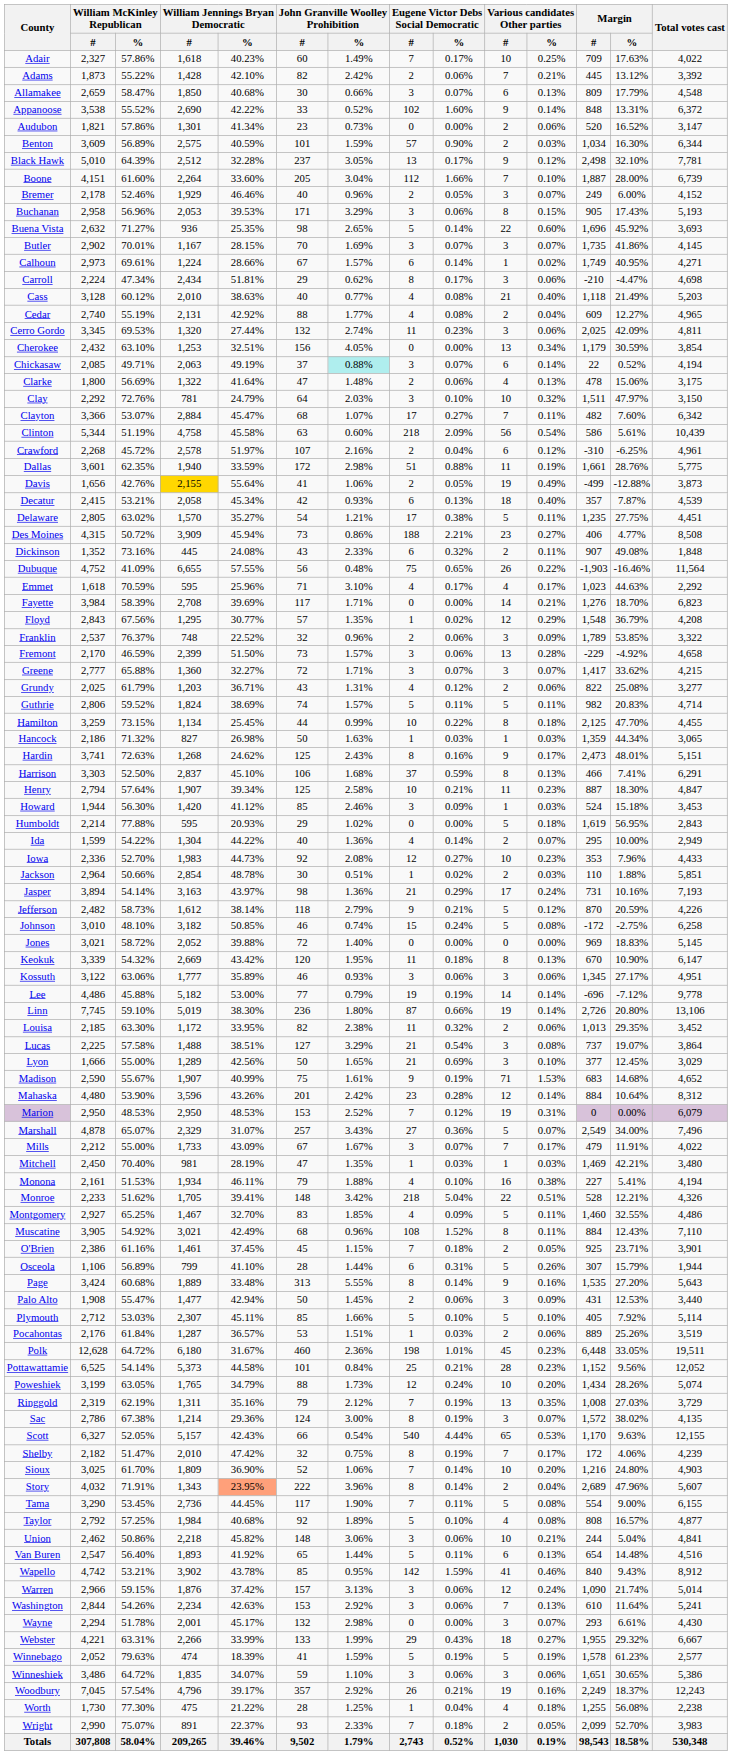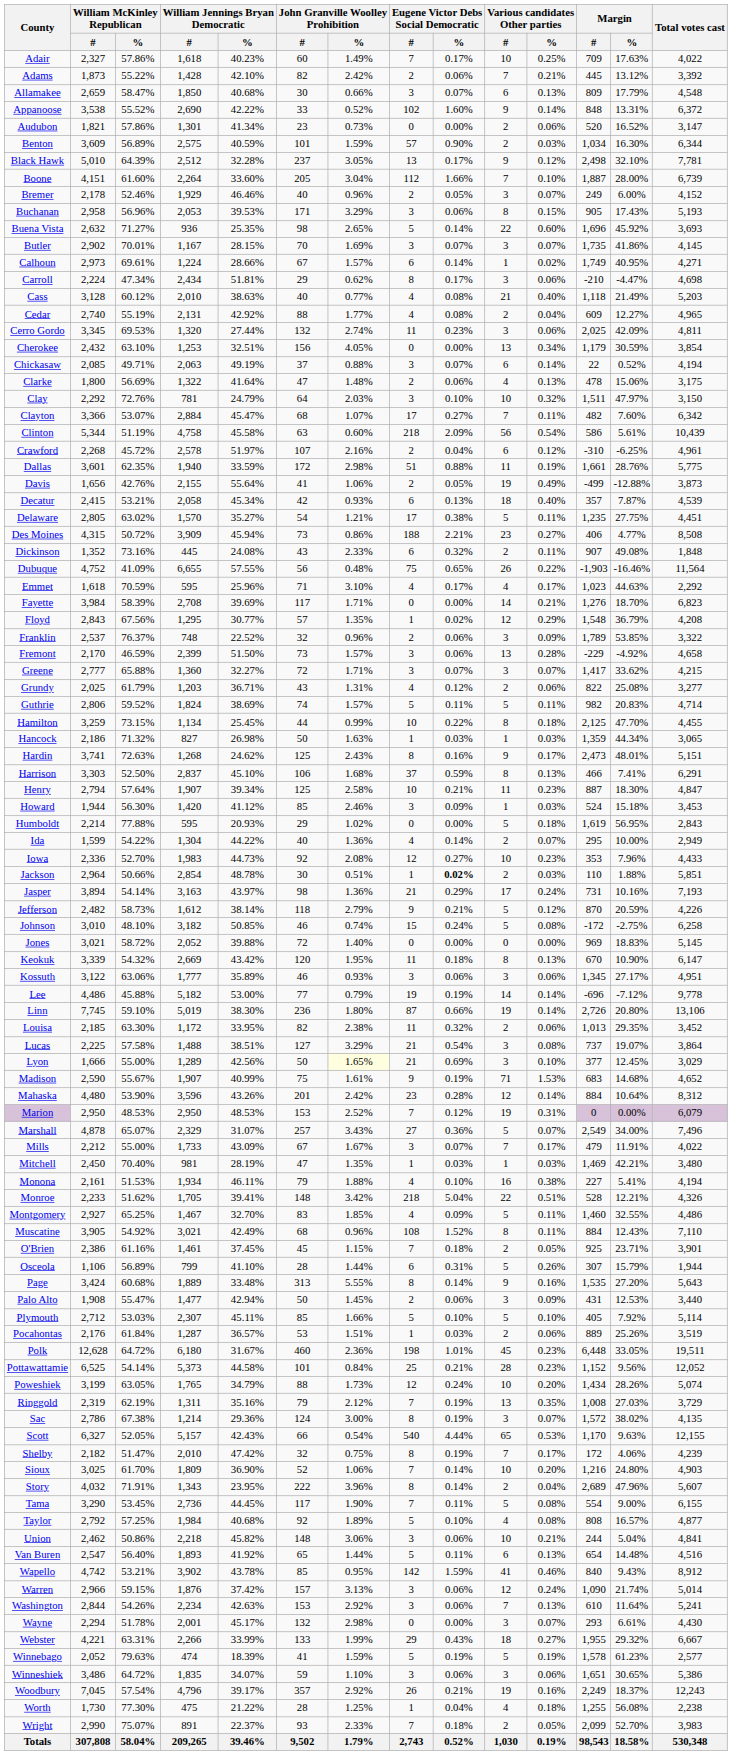(359, 365) paleturquoise background -> (359, 365) no background
(189, 484) gold background -> (189, 484) no background
(459, 875) normal -> (459, 875) bold
(359, 1062) no background -> (359, 1062) lightyellow background
(247, 1487) lightsalmon background -> (247, 1487) no background
